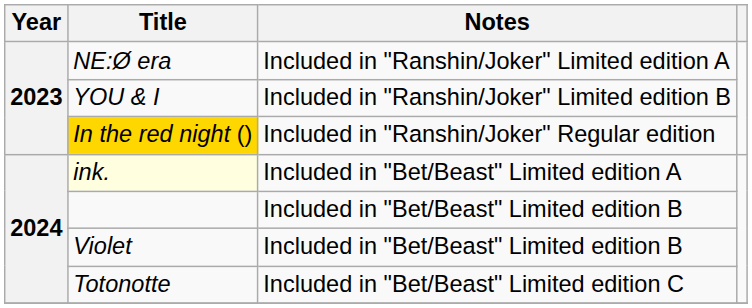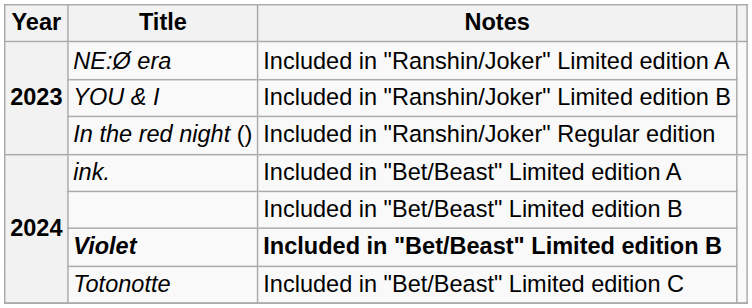(163, 135) gold background -> (163, 135) no background
(92, 172) lightyellow background -> (92, 172) no background
(103, 246) normal -> (105, 246) bold
(473, 246) normal -> (493, 246) bold
